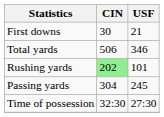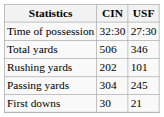rows swapped: (34, 31) <-> (51, 103)
(108, 67) lightgreen background -> (108, 67) no background
